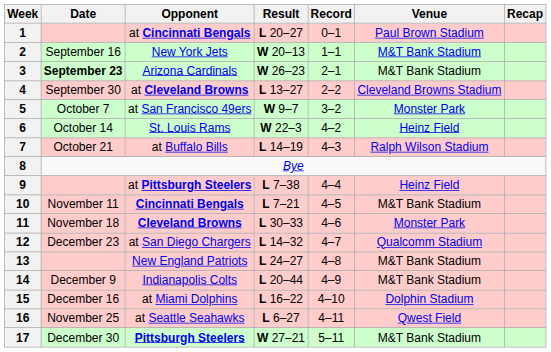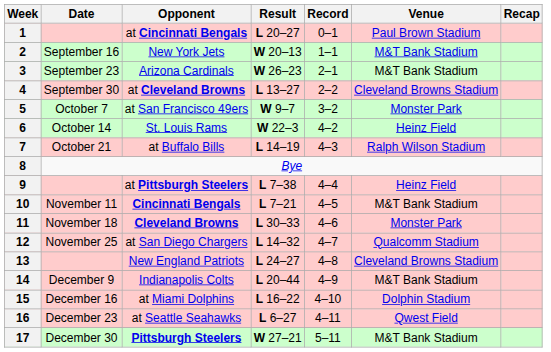(83, 71) bold -> (82, 71) normal
(83, 242) December 23 -> (82, 242) November 25
(429, 261) M&T Bank Stadium -> (426, 261) Cleveland Browns Stadium
(83, 318) November 25 -> (82, 318) December 23
